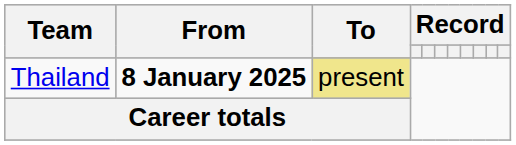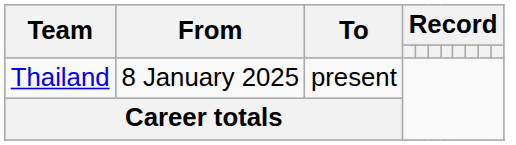(214, 77) bold -> (210, 77) normal
(361, 77) khaki background -> (354, 77) no background
